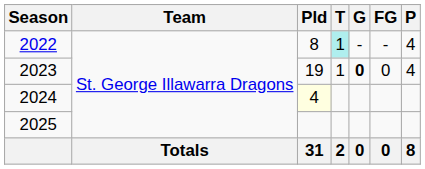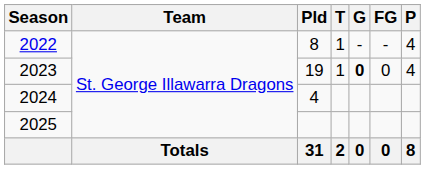(340, 44) paleturquoise background -> (340, 44) no background
(314, 97) lightyellow background -> (314, 97) no background
